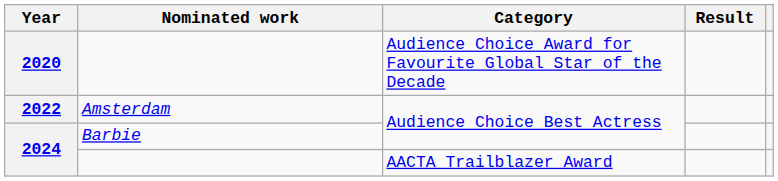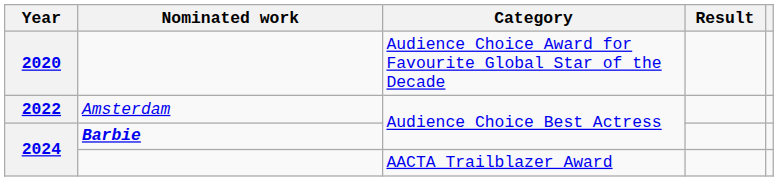(111, 136) normal -> (111, 136) bold
